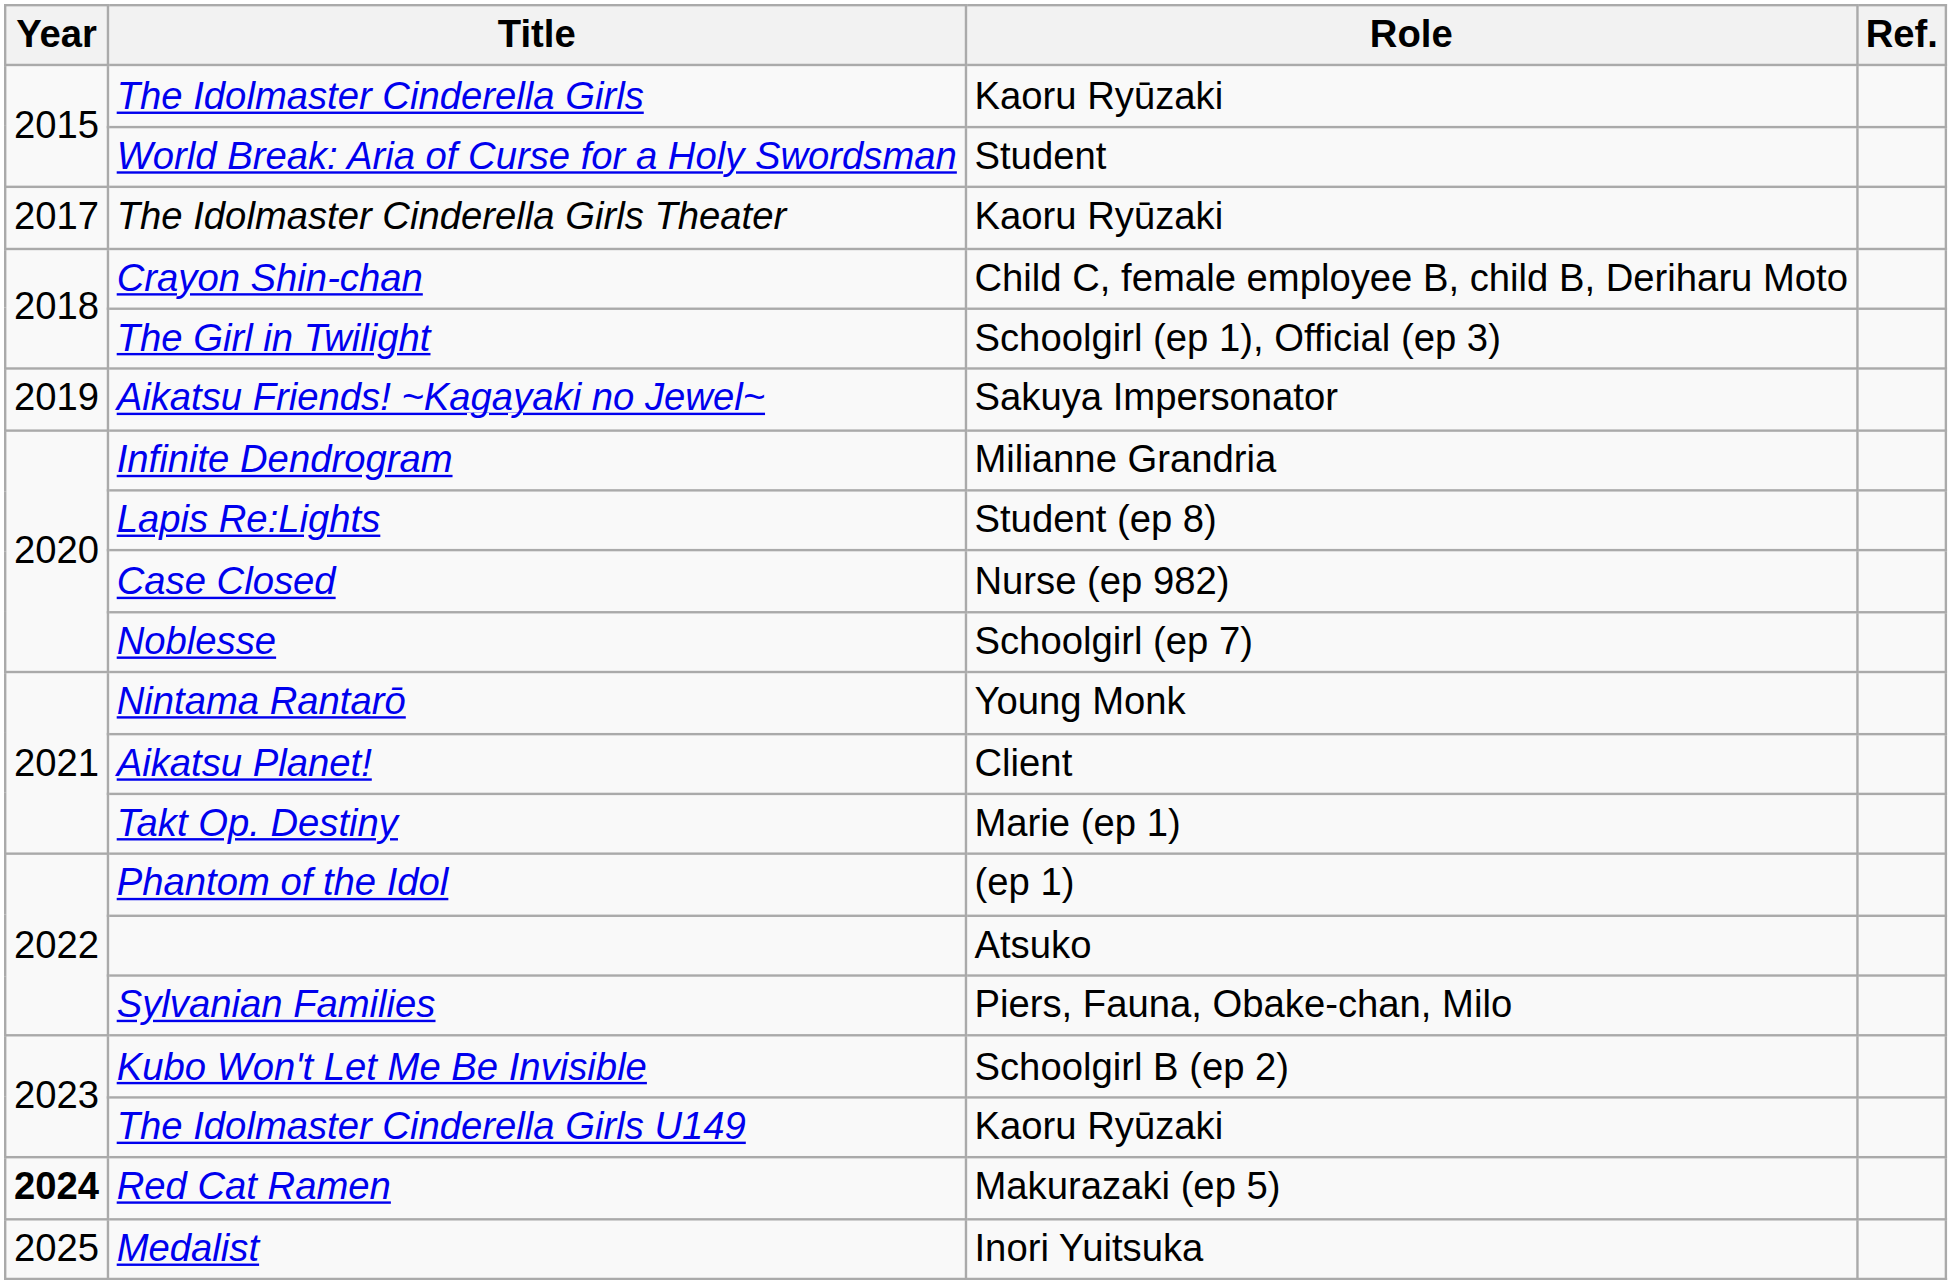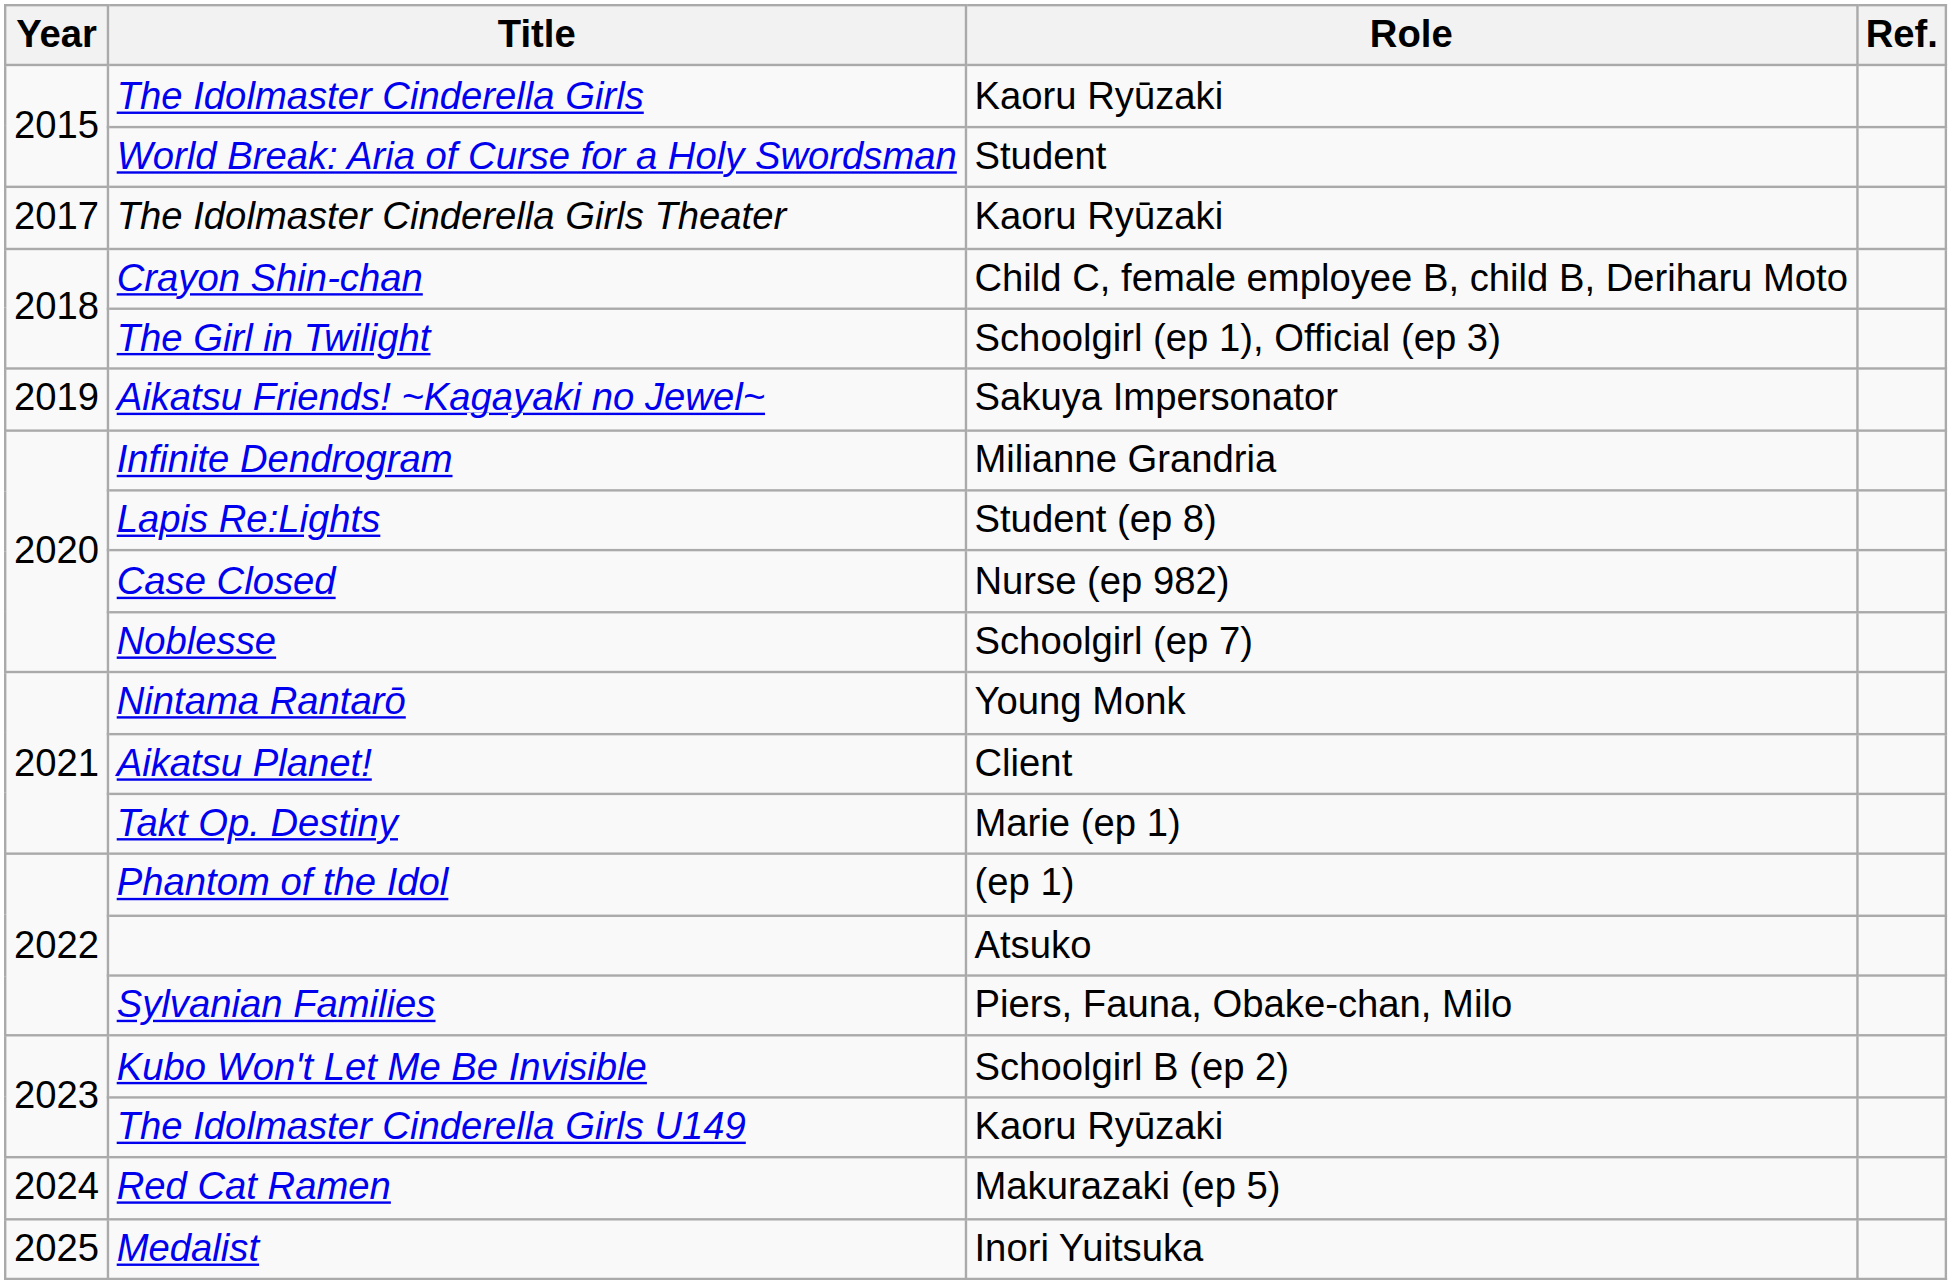(57, 1187) bold -> (57, 1187) normal
